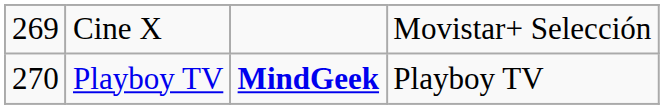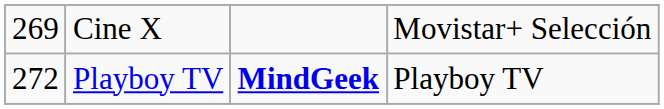(35, 78) 270 -> (35, 78) 272
